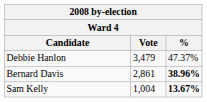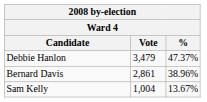(184, 74) bold -> (183, 74) normal
(184, 89) bold -> (183, 89) normal
